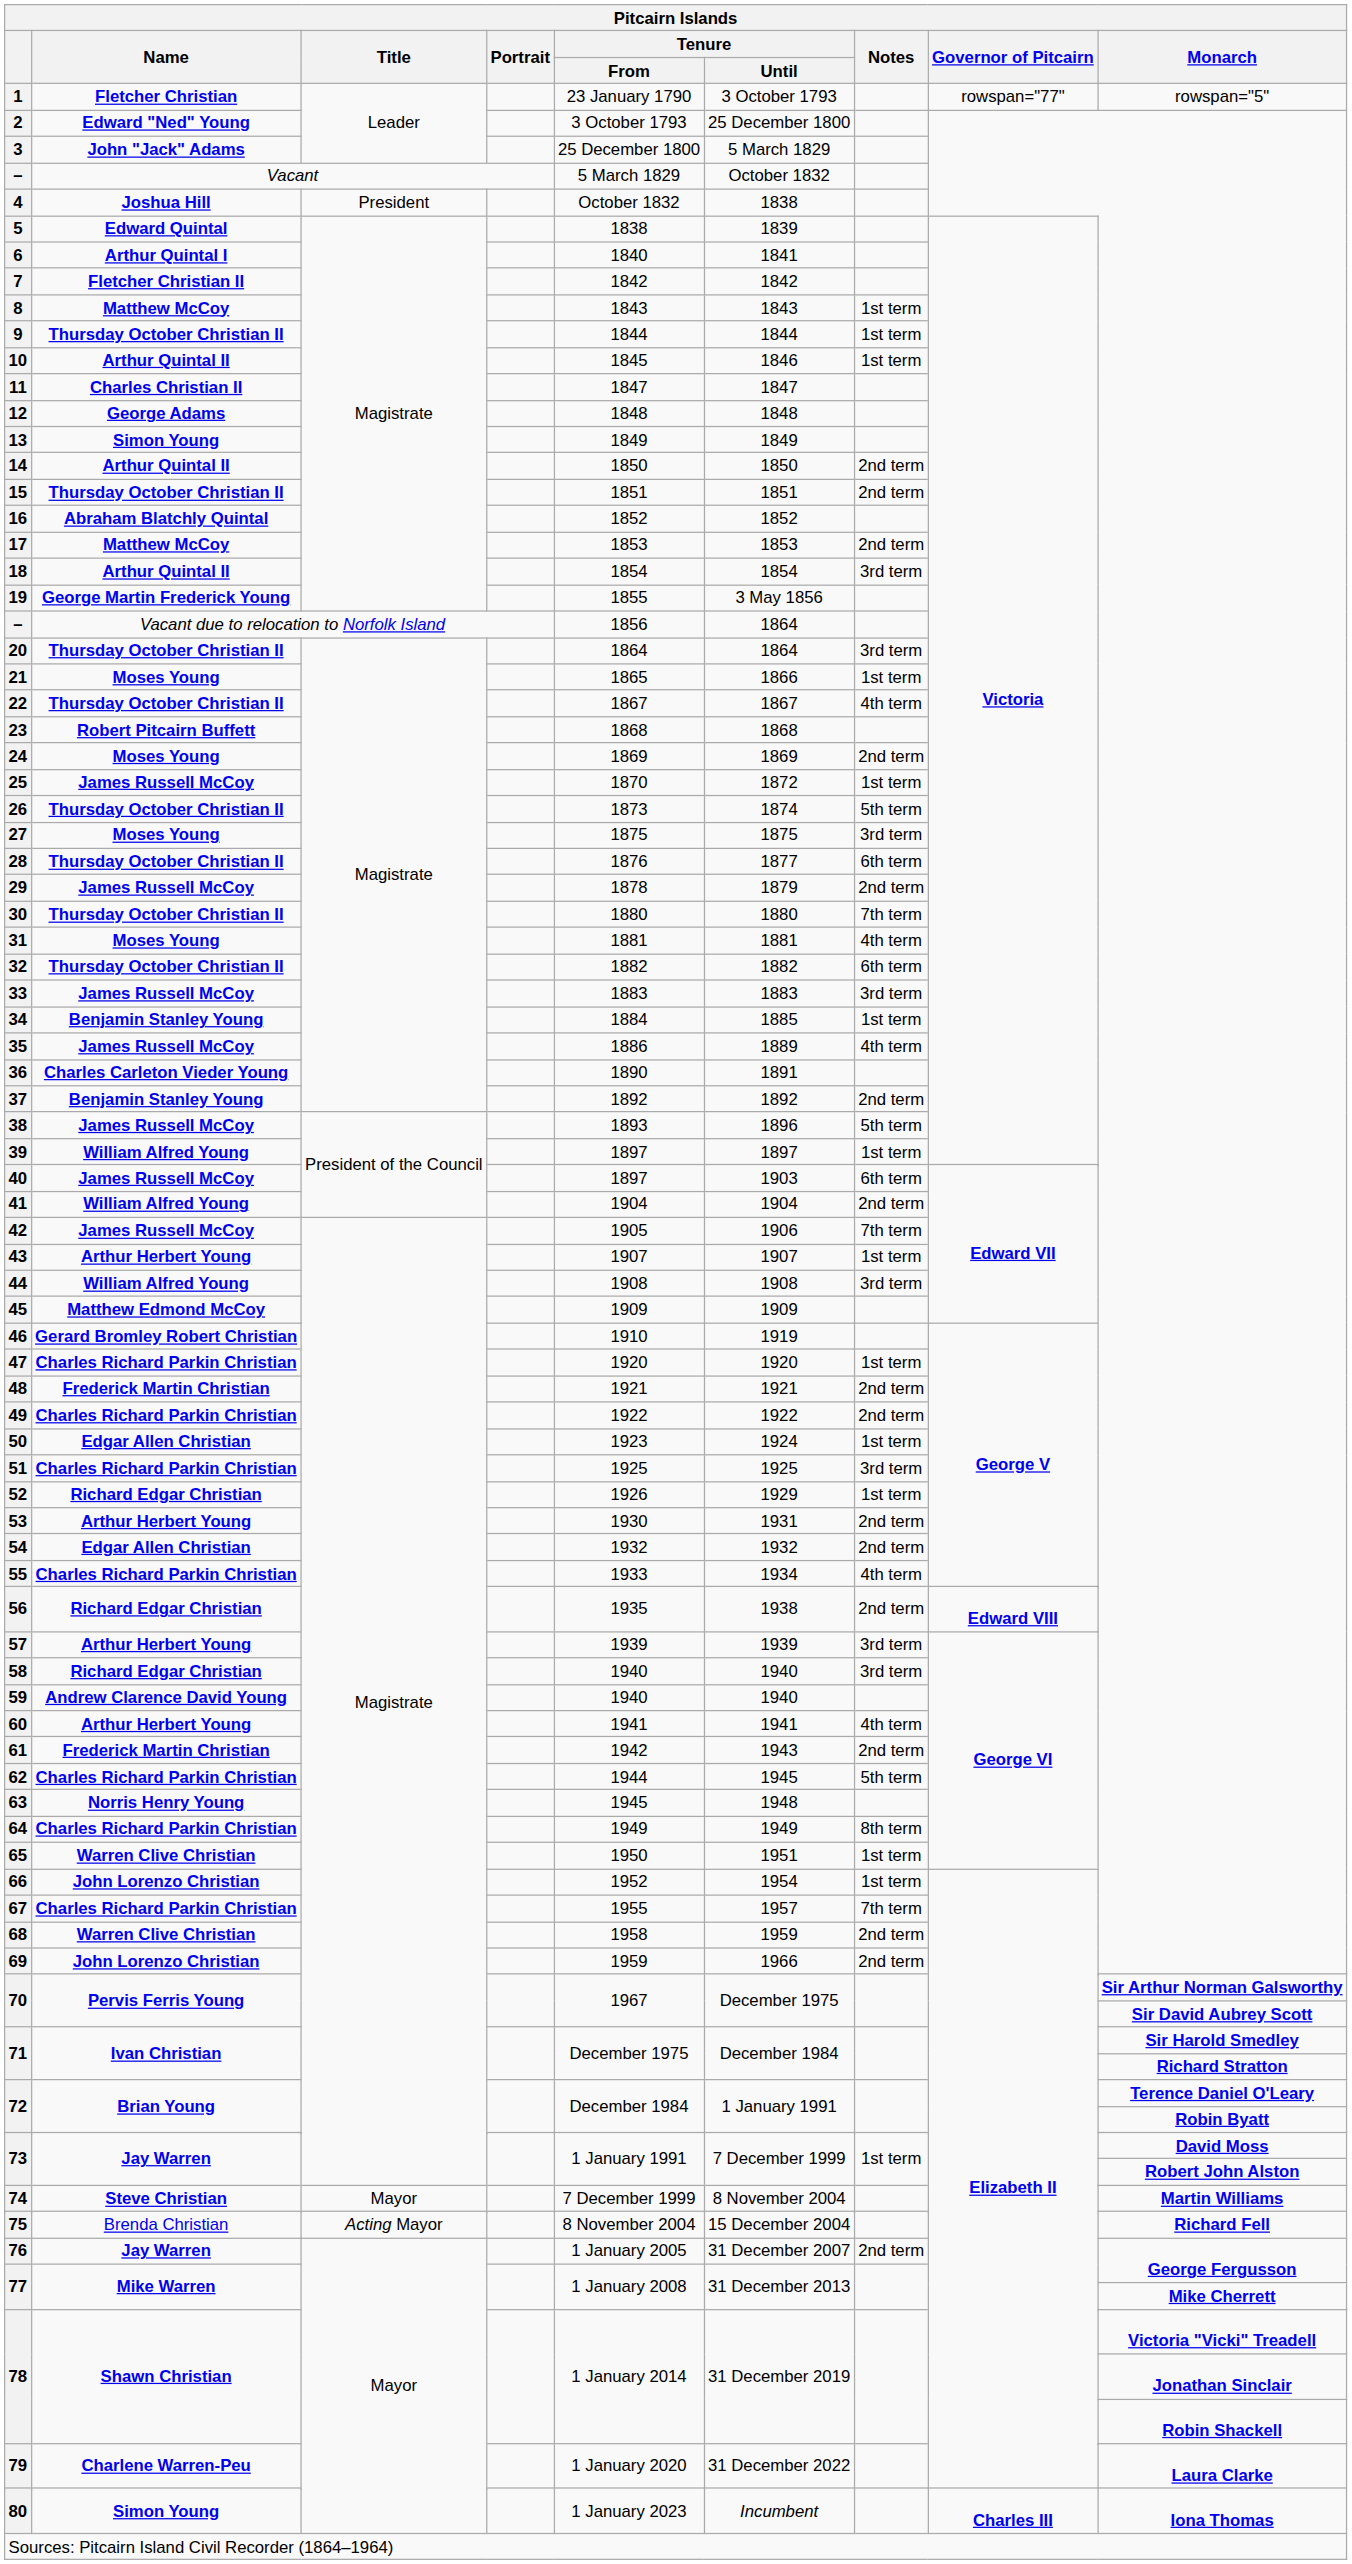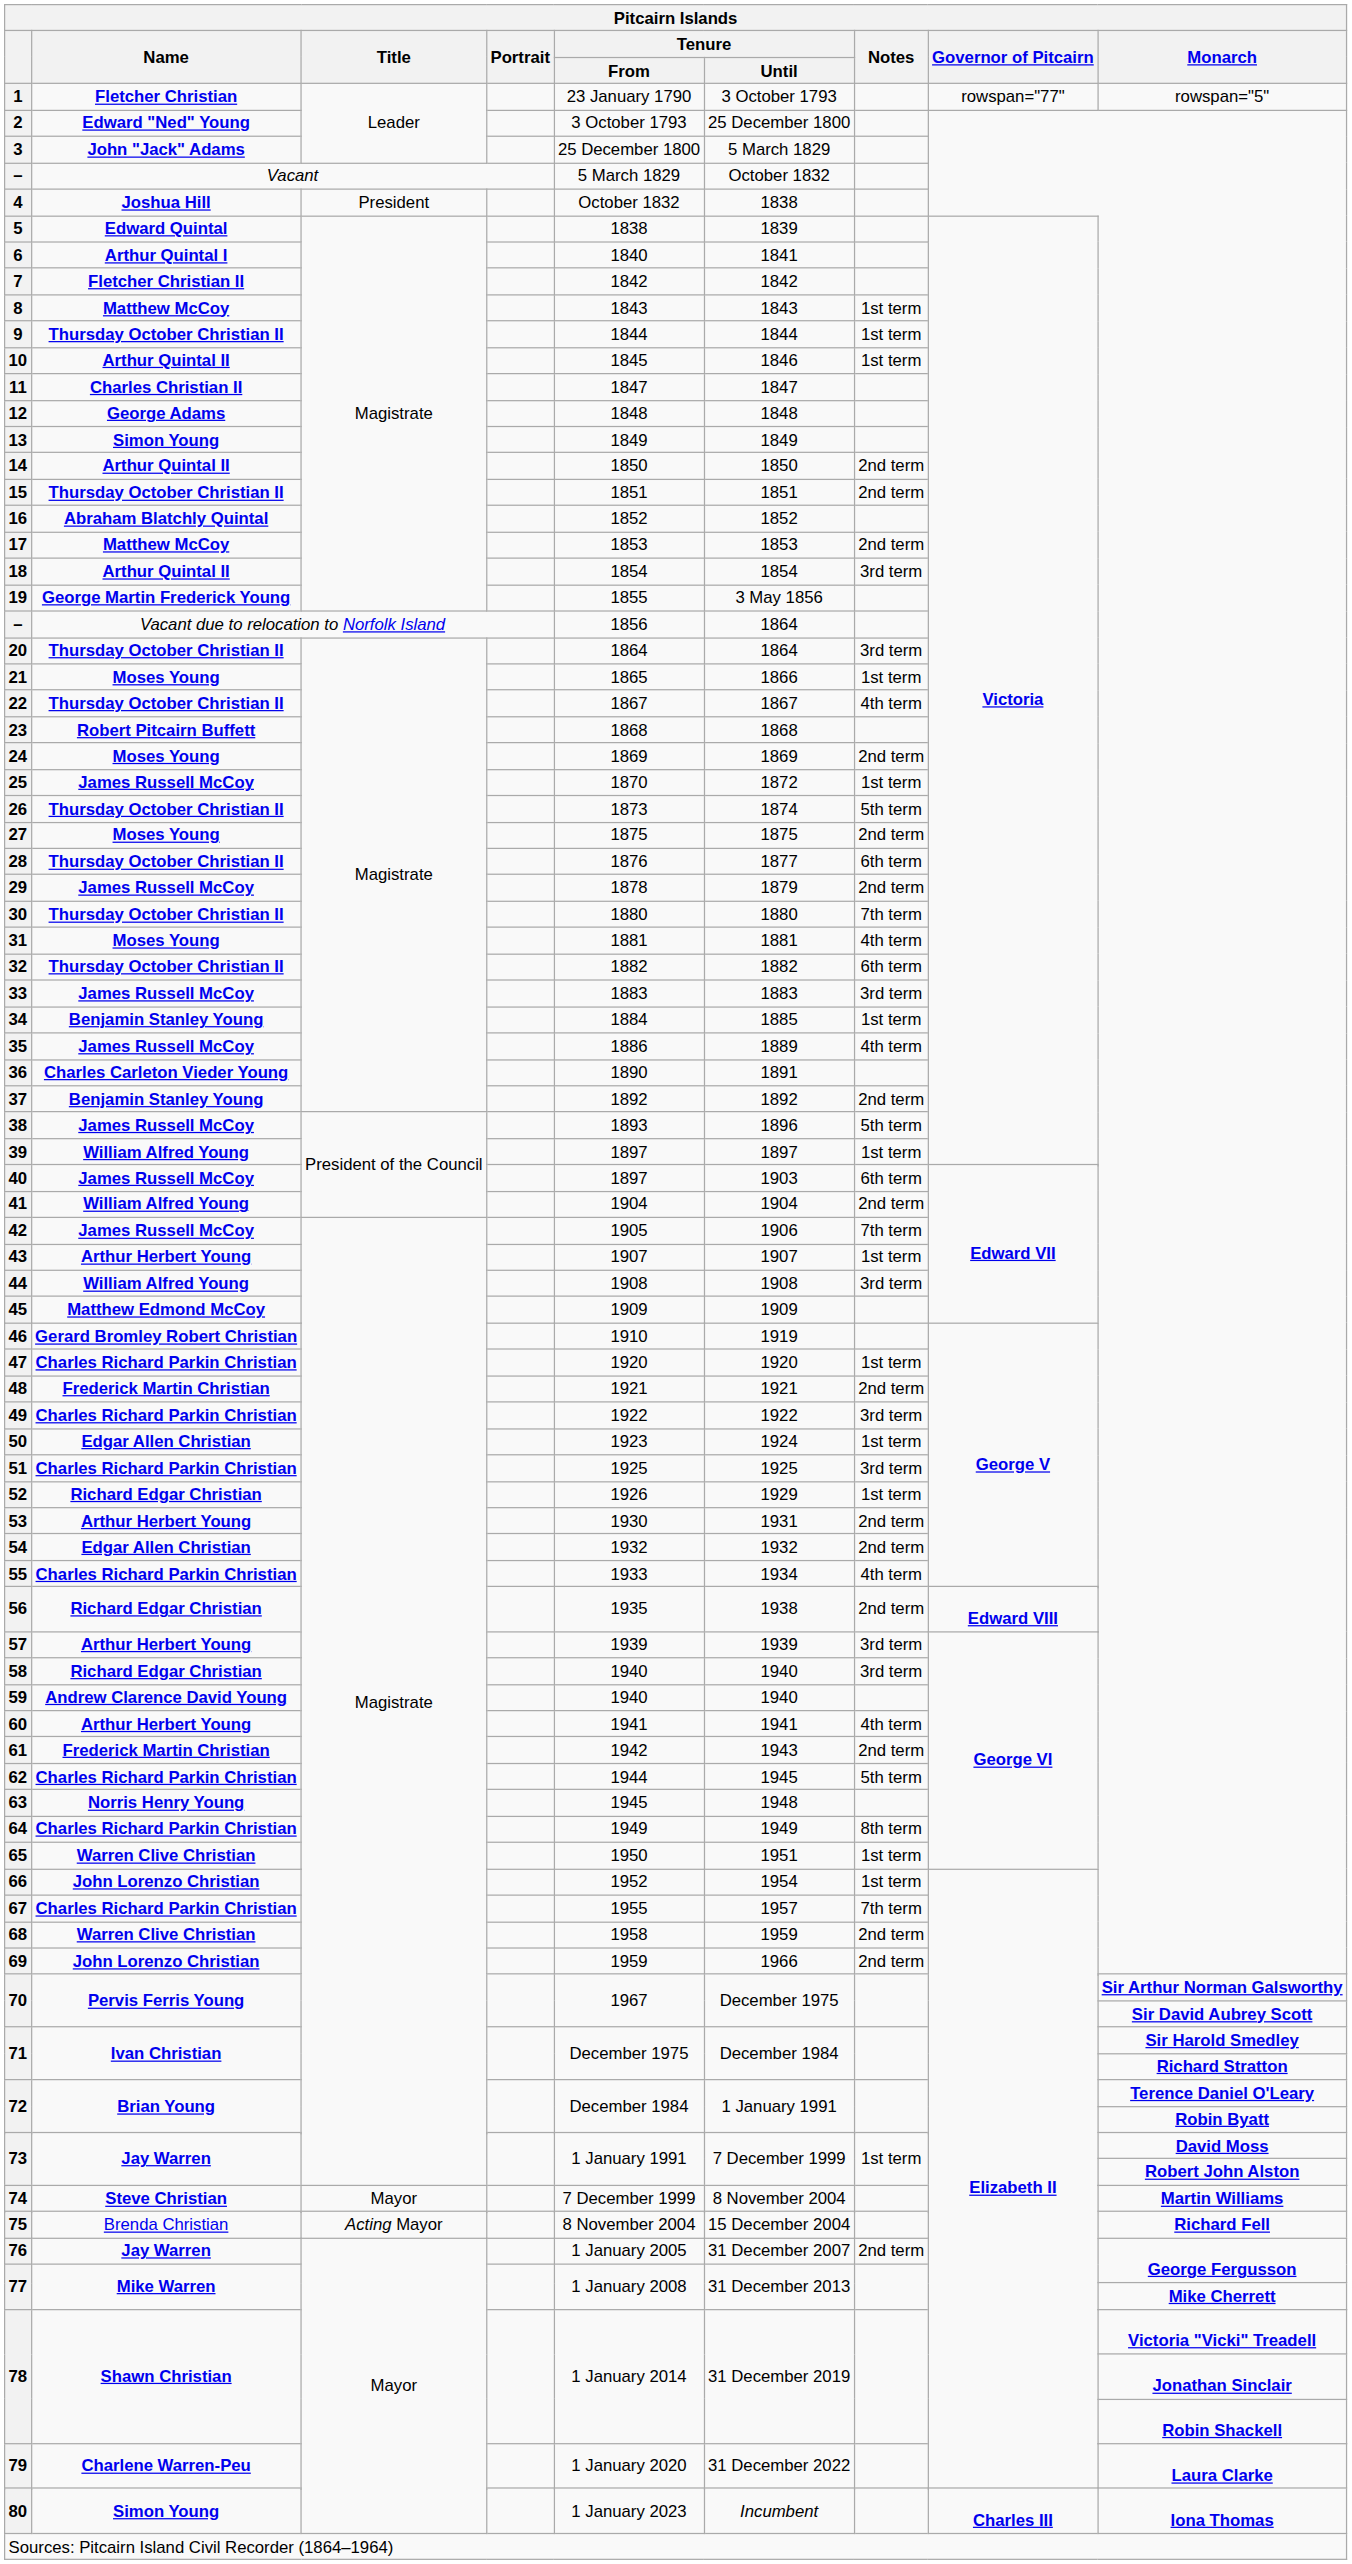(891, 835) 3rd term -> (891, 835) 2nd term
(891, 1415) 2nd term -> (891, 1415) 3rd term
